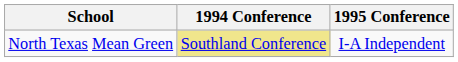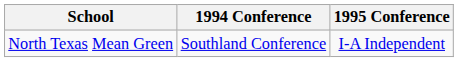(253, 43) khaki background -> (253, 43) no background
